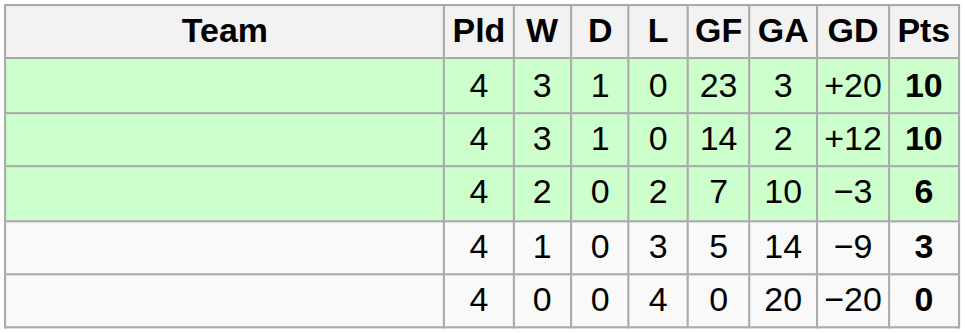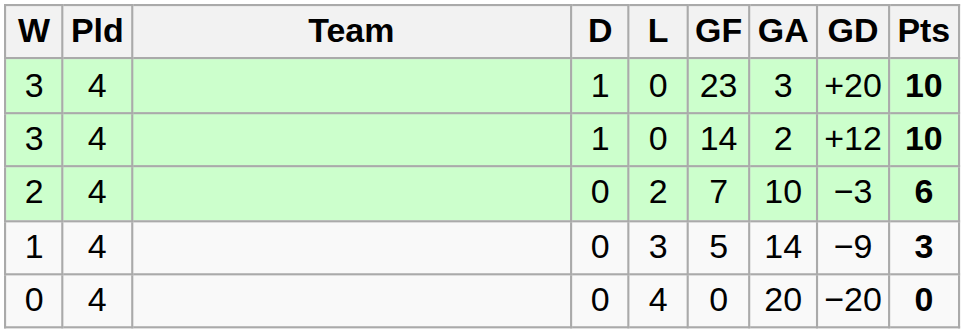columns swapped: (225, 31) <-> (542, 31)
